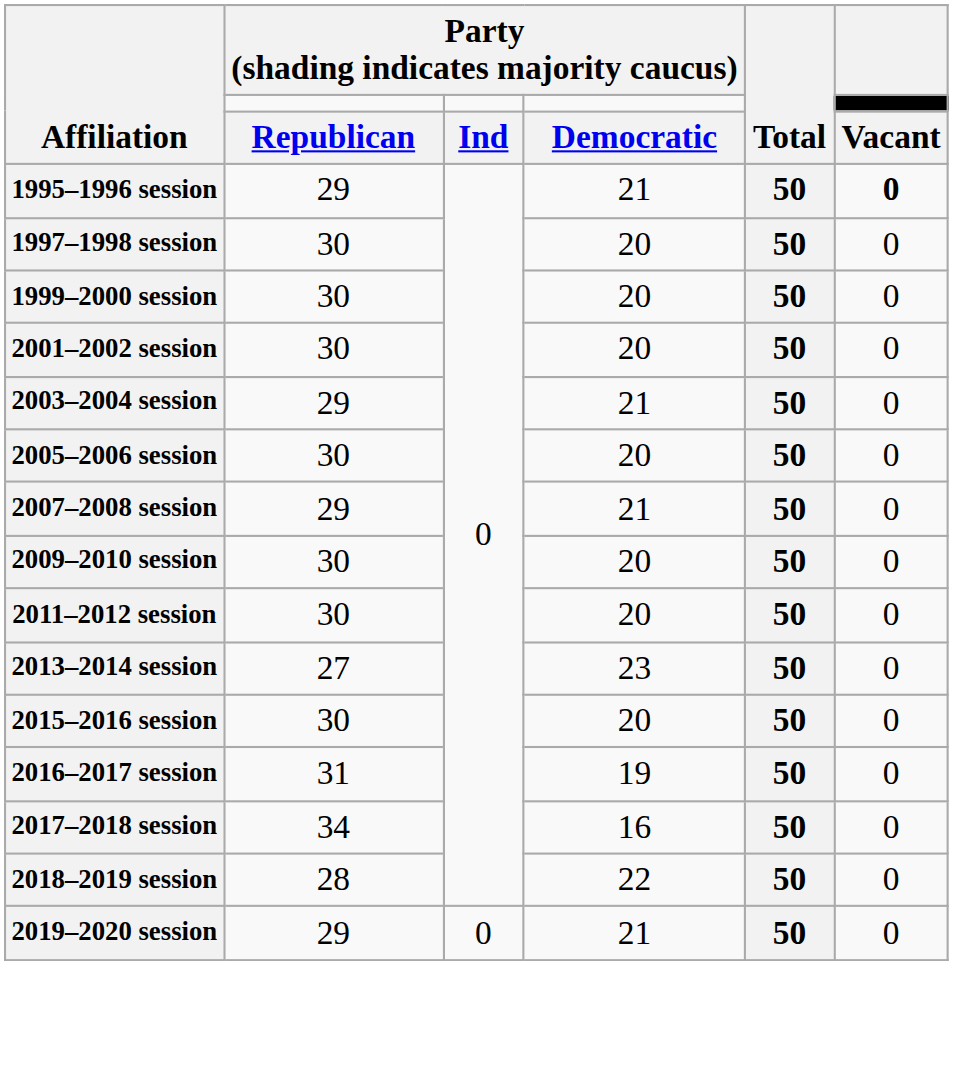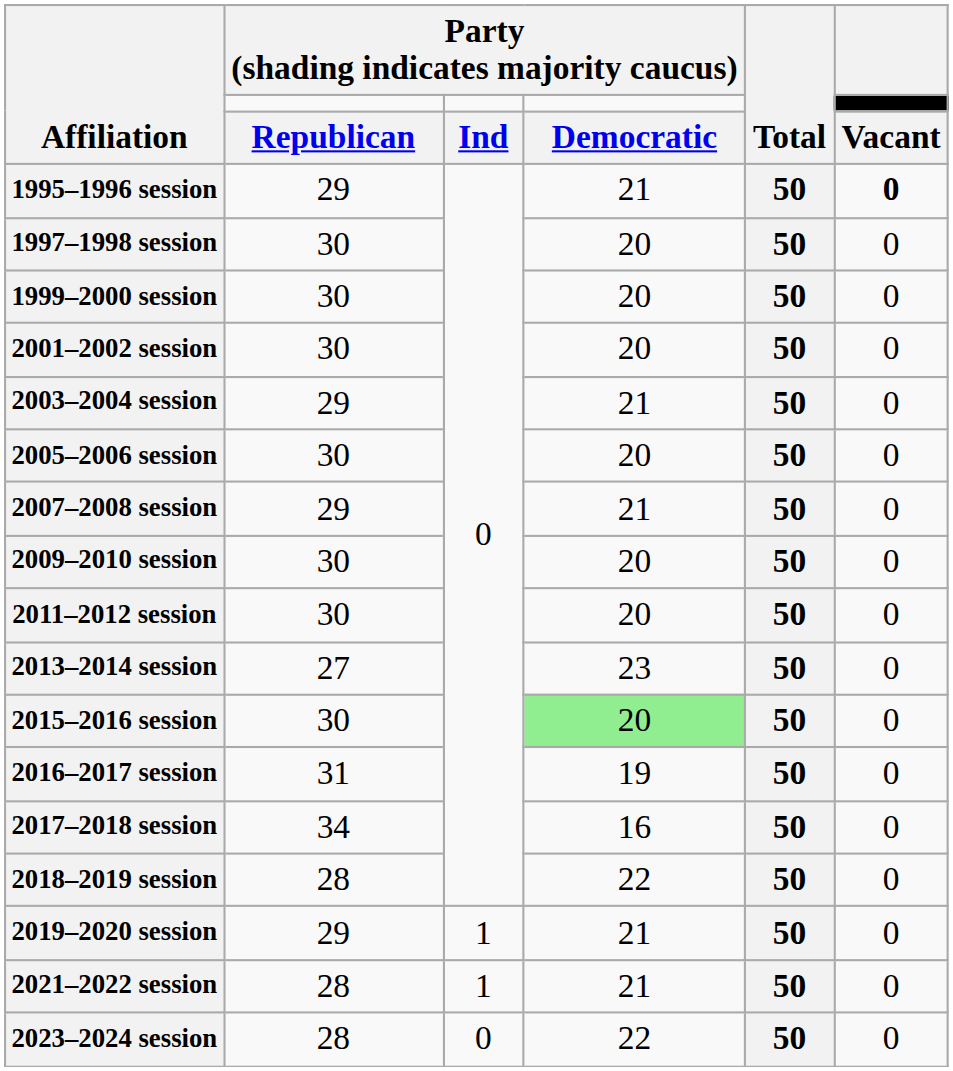(634, 720) no background -> (634, 720) lightgreen background
(483, 932) 0 -> (483, 932) 1
+ row: (114, 985)
+ row: (114, 1038)
